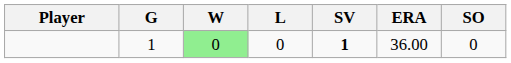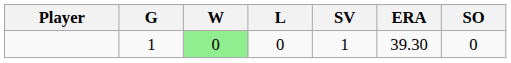(345, 44) bold -> (345, 44) normal
(409, 44) 36.00 -> (409, 44) 39.30
